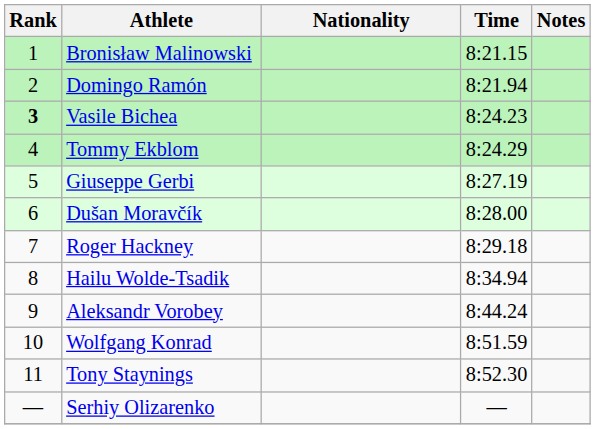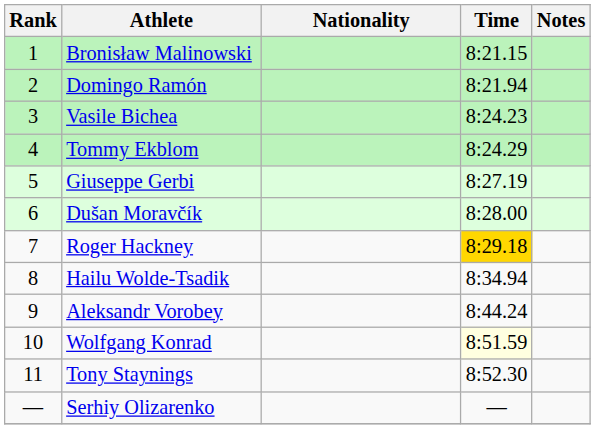(33, 117) bold -> (33, 117) normal
(497, 246) no background -> (497, 246) gold background
(497, 342) no background -> (497, 342) lightyellow background
